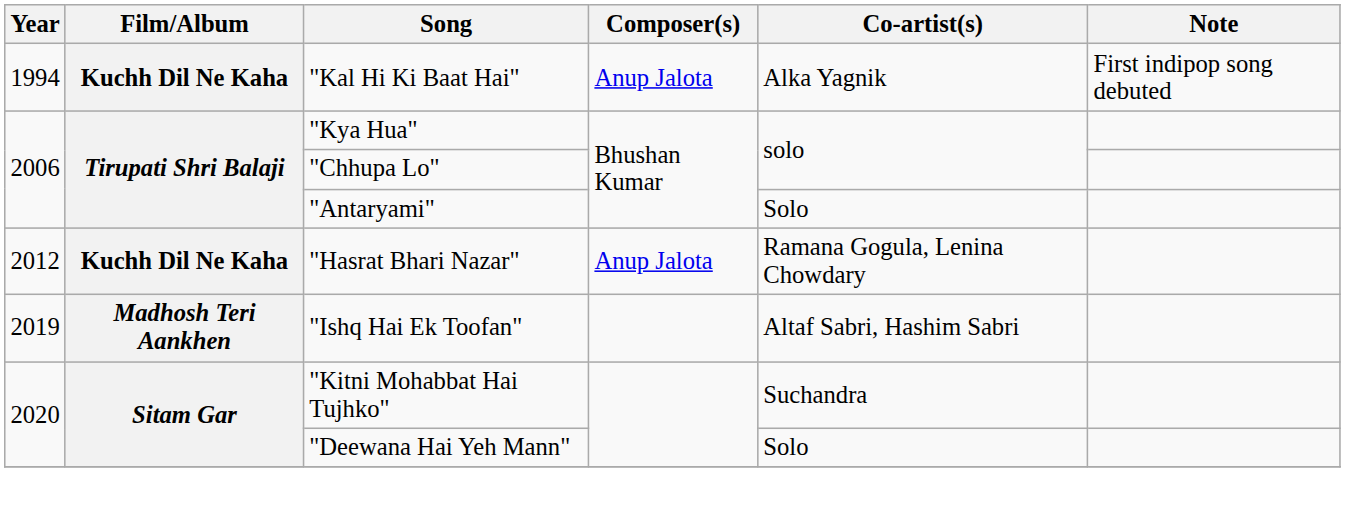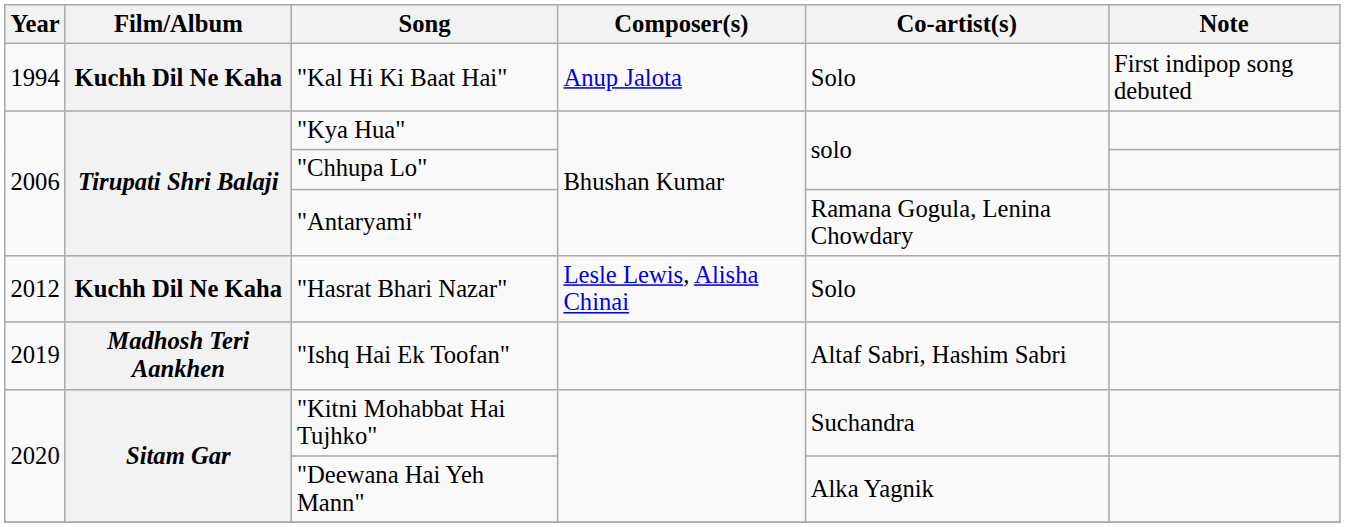(825, 76) Alka Yagnik -> (833, 76) Solo
(786, 208) Solo -> (931, 221) Ramana Gogula, Lenina Chowdary
(654, 261) Anup Jalota -> (661, 288) Lesle Lewis, Alisha Chinai
(883, 261) Ramana Gogula, Lenina Chowdary -> (833, 288) Solo
(786, 447) Solo -> (872, 489) Alka Yagnik
